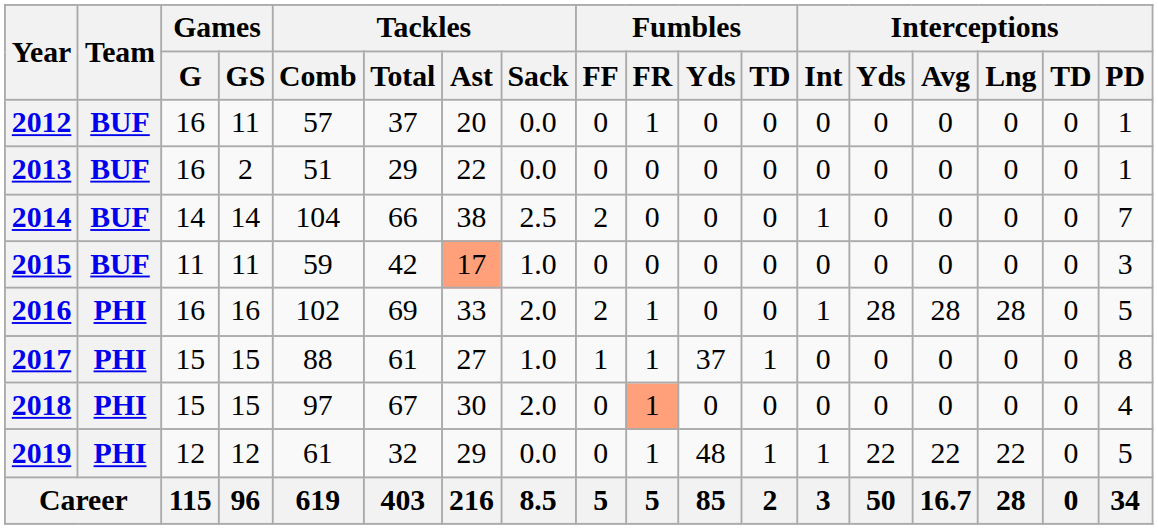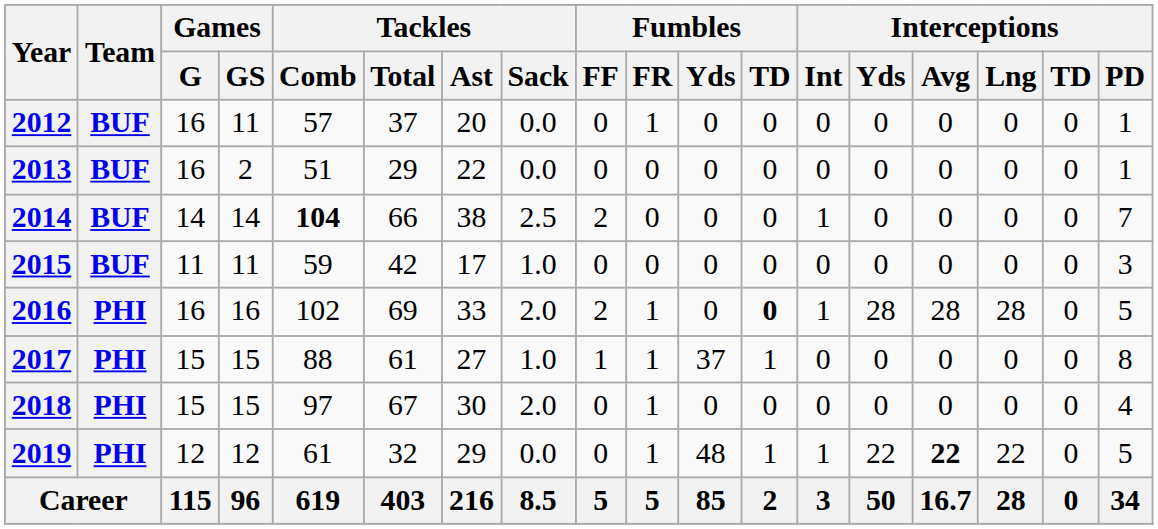(318, 216) normal -> (318, 216) bold
(471, 264) lightsalmon background -> (471, 264) no background
(770, 311) normal -> (770, 311) bold
(652, 405) lightsalmon background -> (652, 405) no background
(945, 452) normal -> (945, 452) bold
